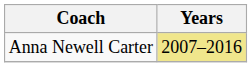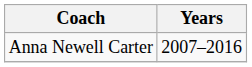(202, 47) khaki background -> (202, 47) no background
